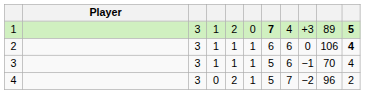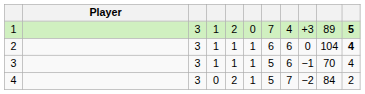(271, 30) bold -> (271, 30) normal
(329, 47) 106 -> (329, 47) 104
(329, 81) 96 -> (329, 81) 84
